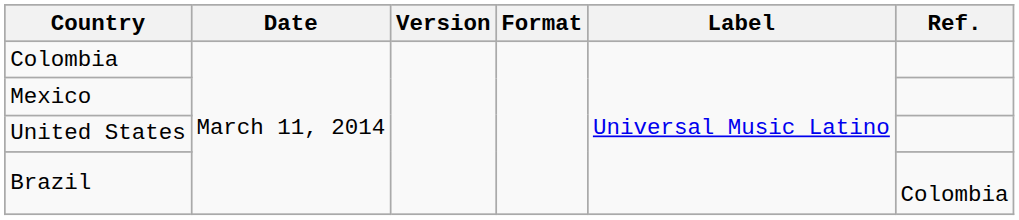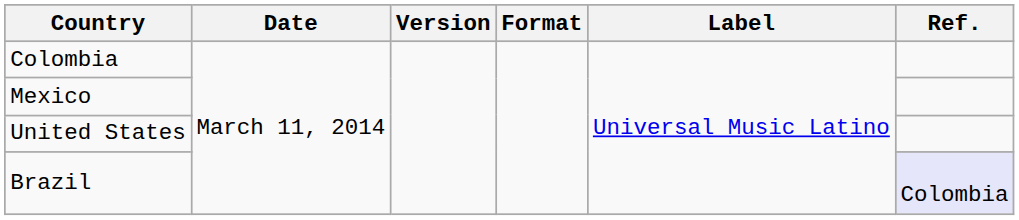(955, 196) no background -> (955, 196) lavender background
